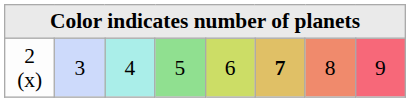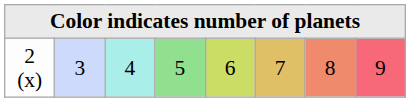(280, 67) bold -> (280, 67) normal
